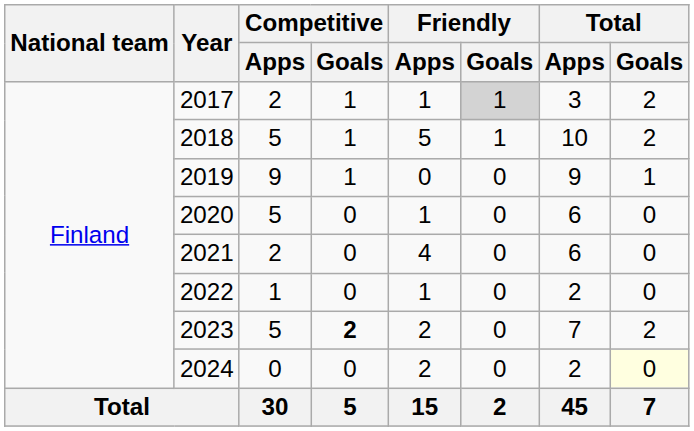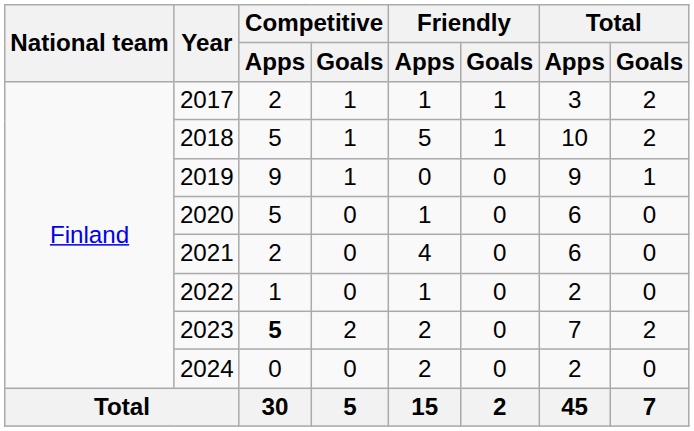(500, 100) lightgrey background -> (500, 100) no background
(275, 330) normal -> (275, 330) bold
(350, 330) bold -> (350, 330) normal
(650, 368) lightyellow background -> (650, 368) no background
